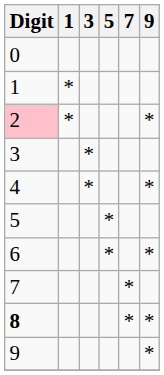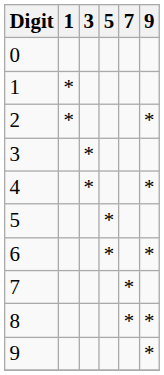(15, 120) pink background -> (15, 120) no background
(15, 320) bold -> (15, 320) normal
